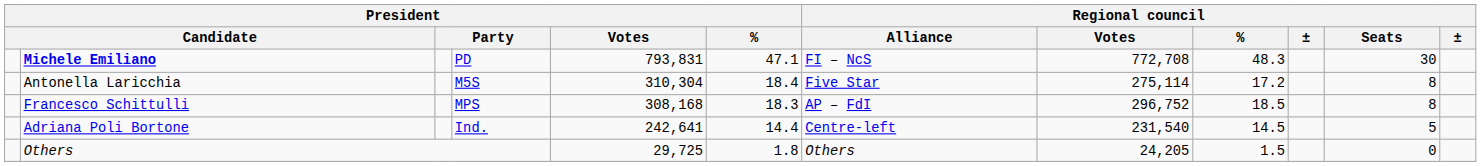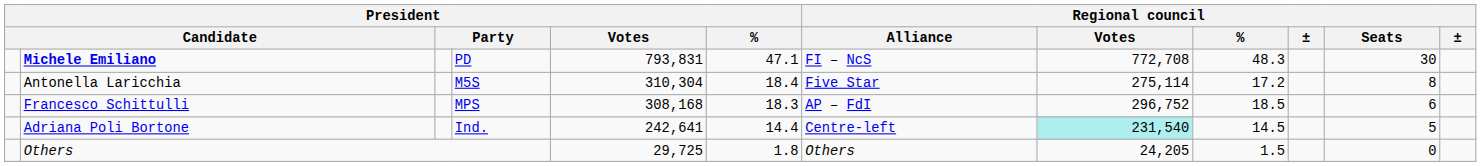(1432, 106) 8 -> (1432, 106) 6
(1160, 128) no background -> (1160, 128) paleturquoise background
